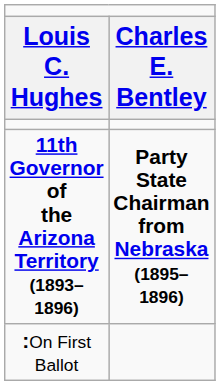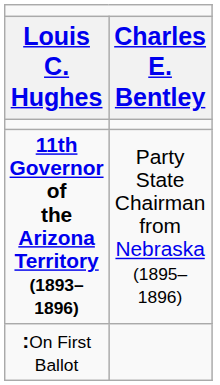(161, 227) bold -> (160, 227) normal
